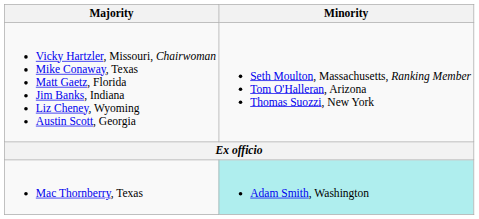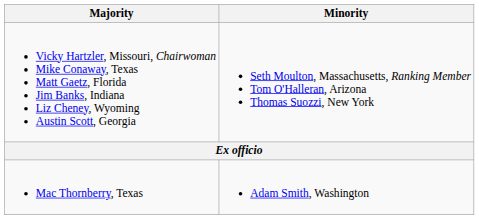(346, 194) paleturquoise background -> (346, 194) no background
